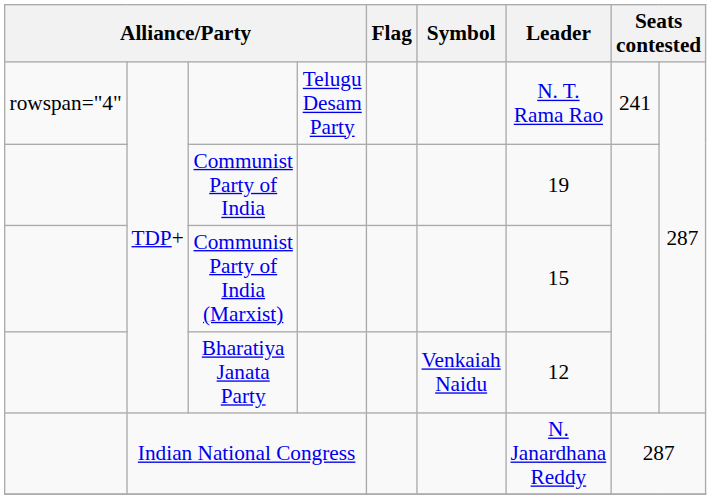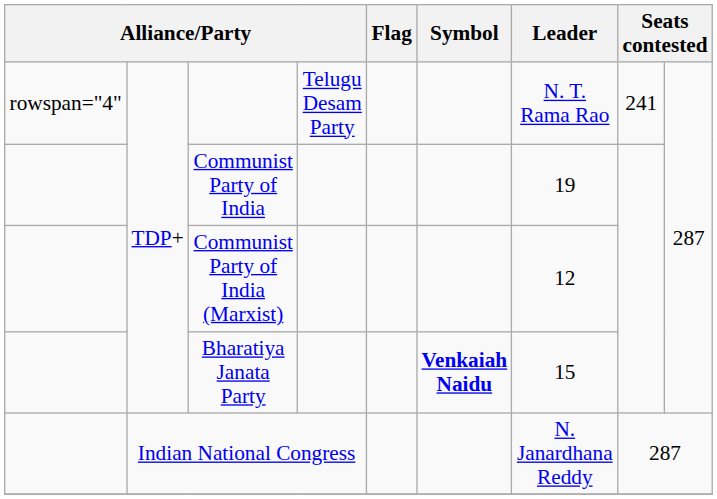(558, 278) 15 -> (565, 278) 12
(461, 371) normal -> (464, 371) bold
(558, 371) 12 -> (565, 371) 15
